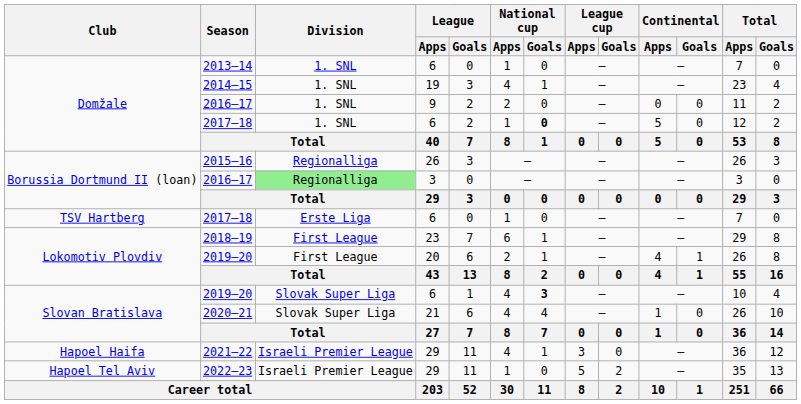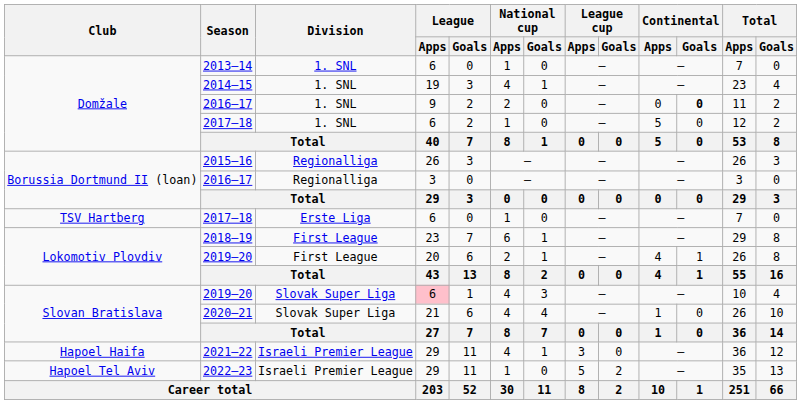(700, 104) normal -> (700, 104) bold
(544, 123) bold -> (544, 123) normal
(335, 180) lightgreen background -> (335, 180) no background
(433, 294) no background -> (433, 294) pink background
(544, 294) bold -> (544, 294) normal
